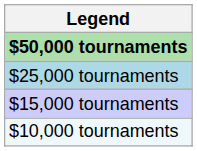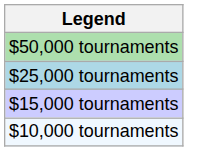(98, 47) bold -> (94, 47) normal
